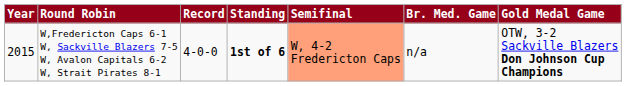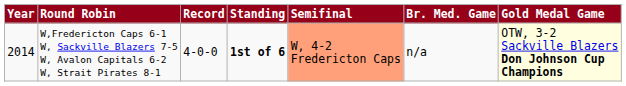(21, 52) 2015 -> (21, 52) 2014
(560, 52) no background -> (560, 52) lightyellow background
